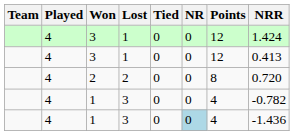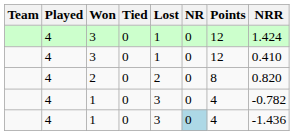columns swapped: (135, 15) <-> (166, 15)
(267, 57) 0.413 -> (267, 57) 0.410
(267, 78) 0.720 -> (267, 78) 0.820
